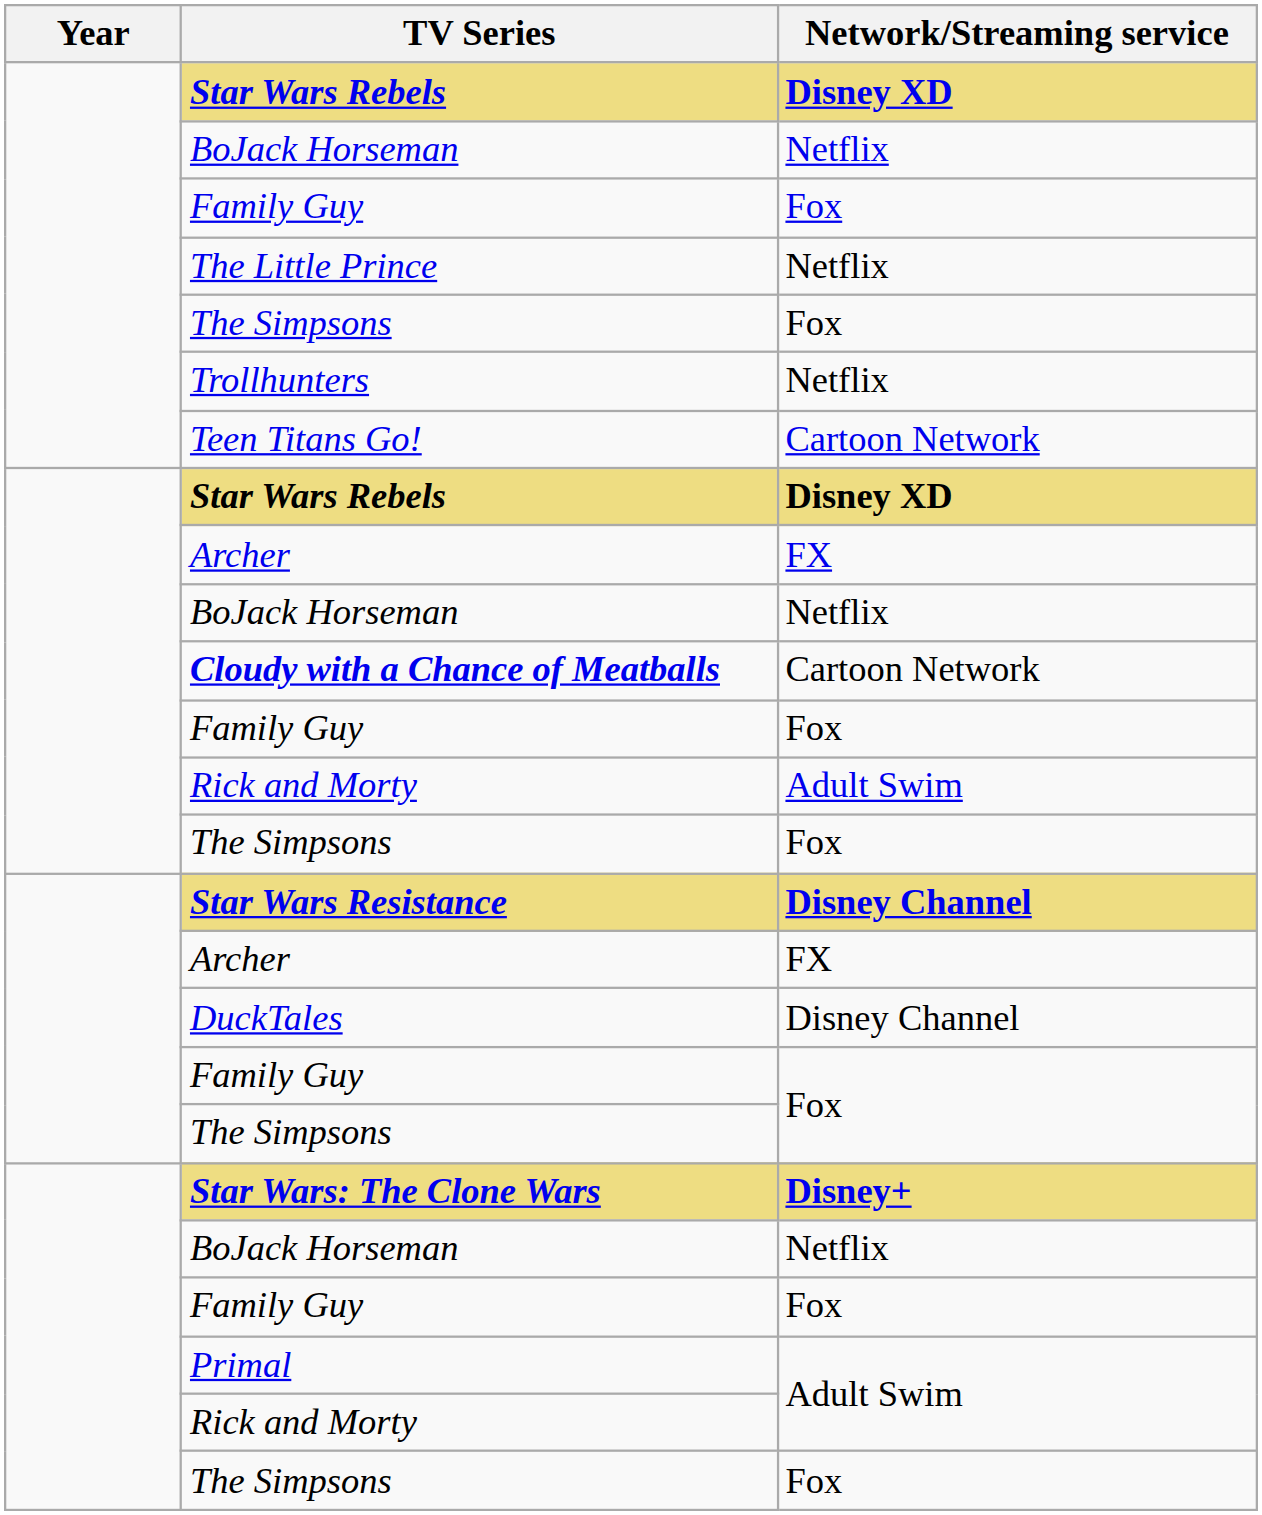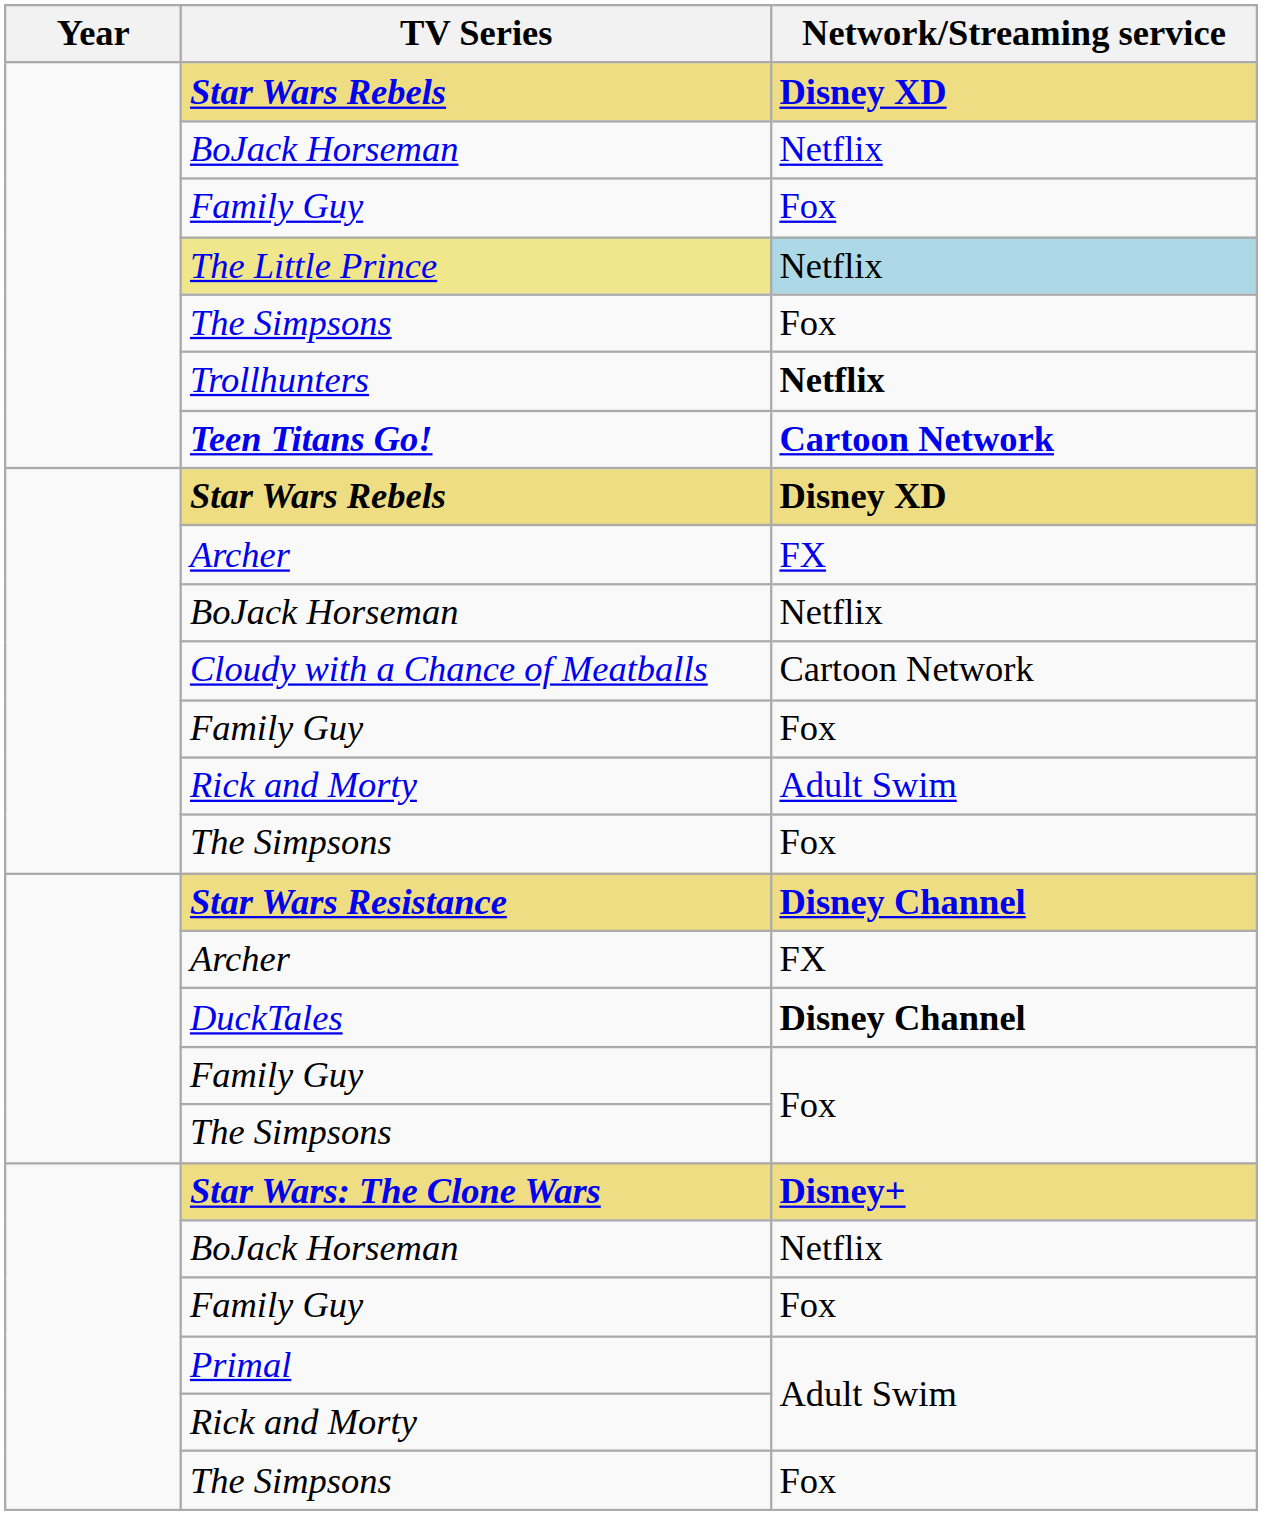(314, 264) no background -> (314, 264) khaki background
(837, 264) no background -> (831, 264) lightblue background
(837, 380) normal -> (832, 380) bold
(306, 438) normal -> (311, 438) bold
(913, 438) normal -> (917, 438) bold
(455, 669) bold -> (449, 669) normal
(902, 1016) normal -> (903, 1016) bold
